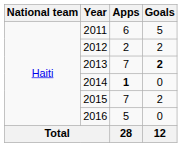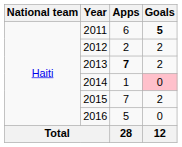(160, 30) normal -> (160, 30) bold
(126, 64) normal -> (126, 64) bold
(160, 64) bold -> (160, 64) normal
(126, 82) bold -> (126, 82) normal
(160, 82) no background -> (160, 82) pink background
